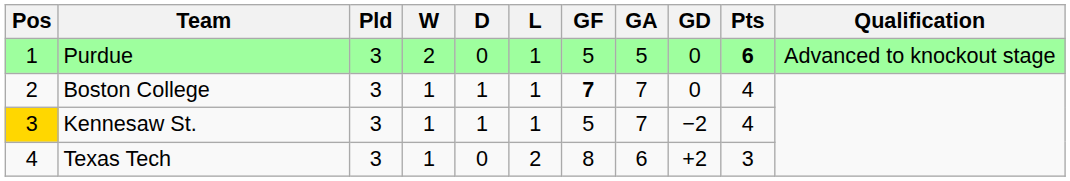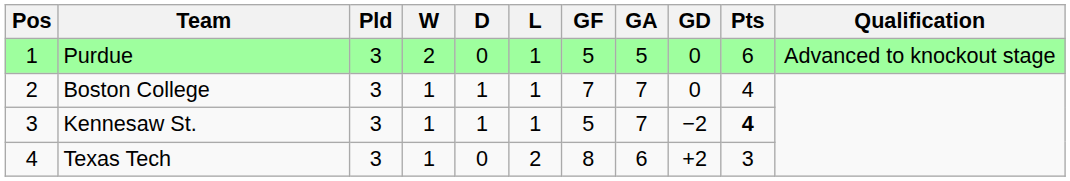(748, 55) bold -> (748, 55) normal
(588, 90) bold -> (588, 90) normal
(32, 124) gold background -> (32, 124) no background
(748, 124) normal -> (748, 124) bold
